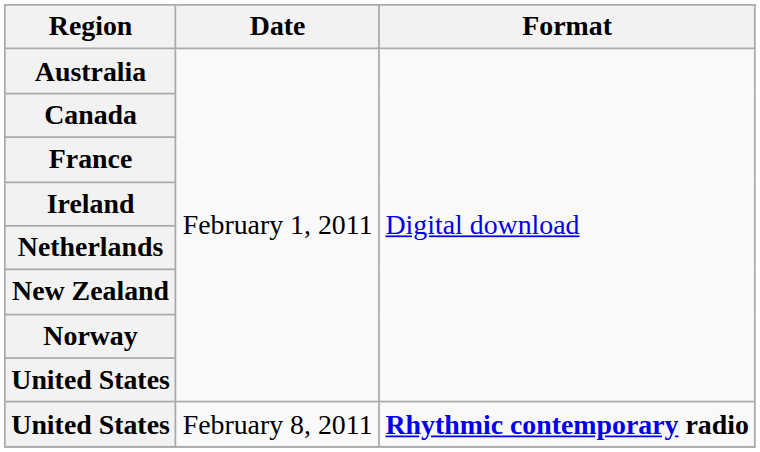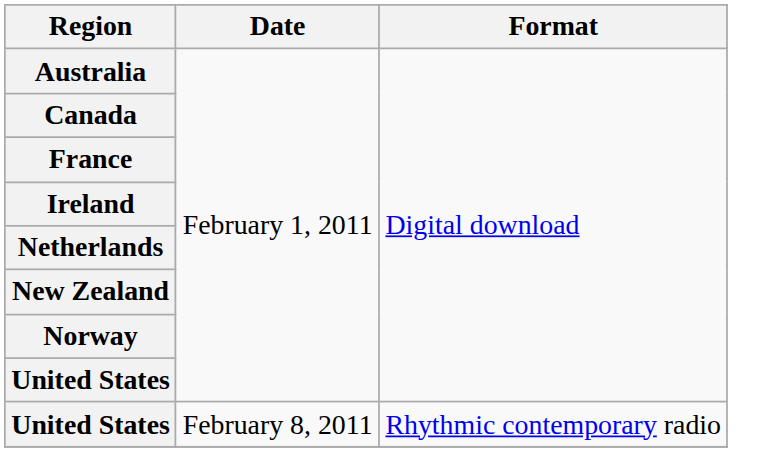(567, 423) bold -> (553, 423) normal
